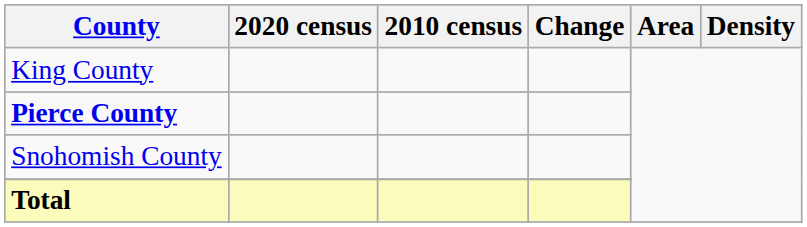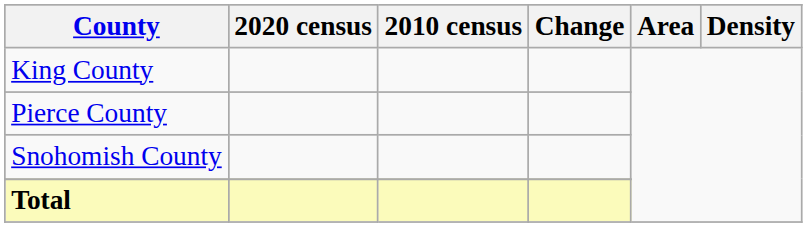(94, 112) bold -> (89, 112) normal
